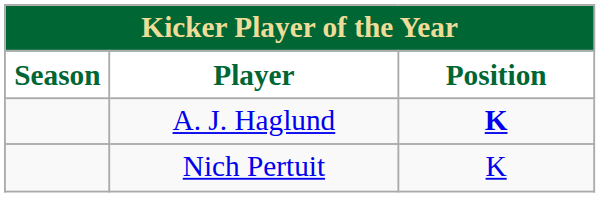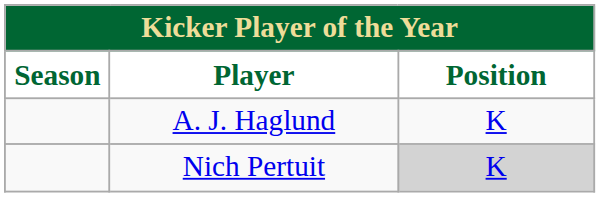(496, 120) bold -> (496, 120) normal
(496, 167) no background -> (496, 167) lightgrey background
